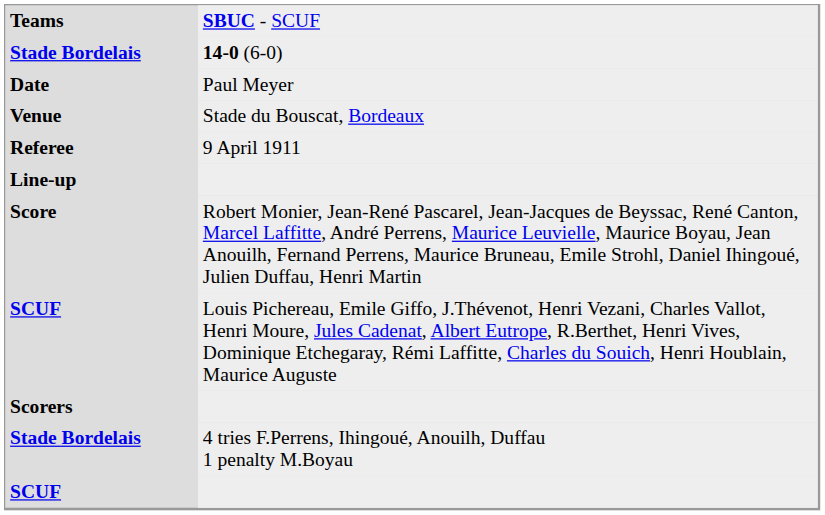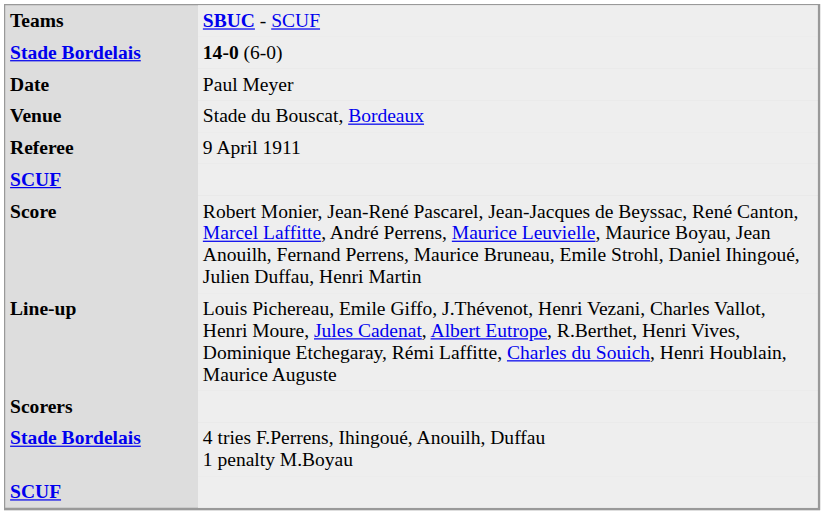(43, 179) Line-up -> (36, 179) SCUF
(36, 308) SCUF -> (43, 308) Line-up
